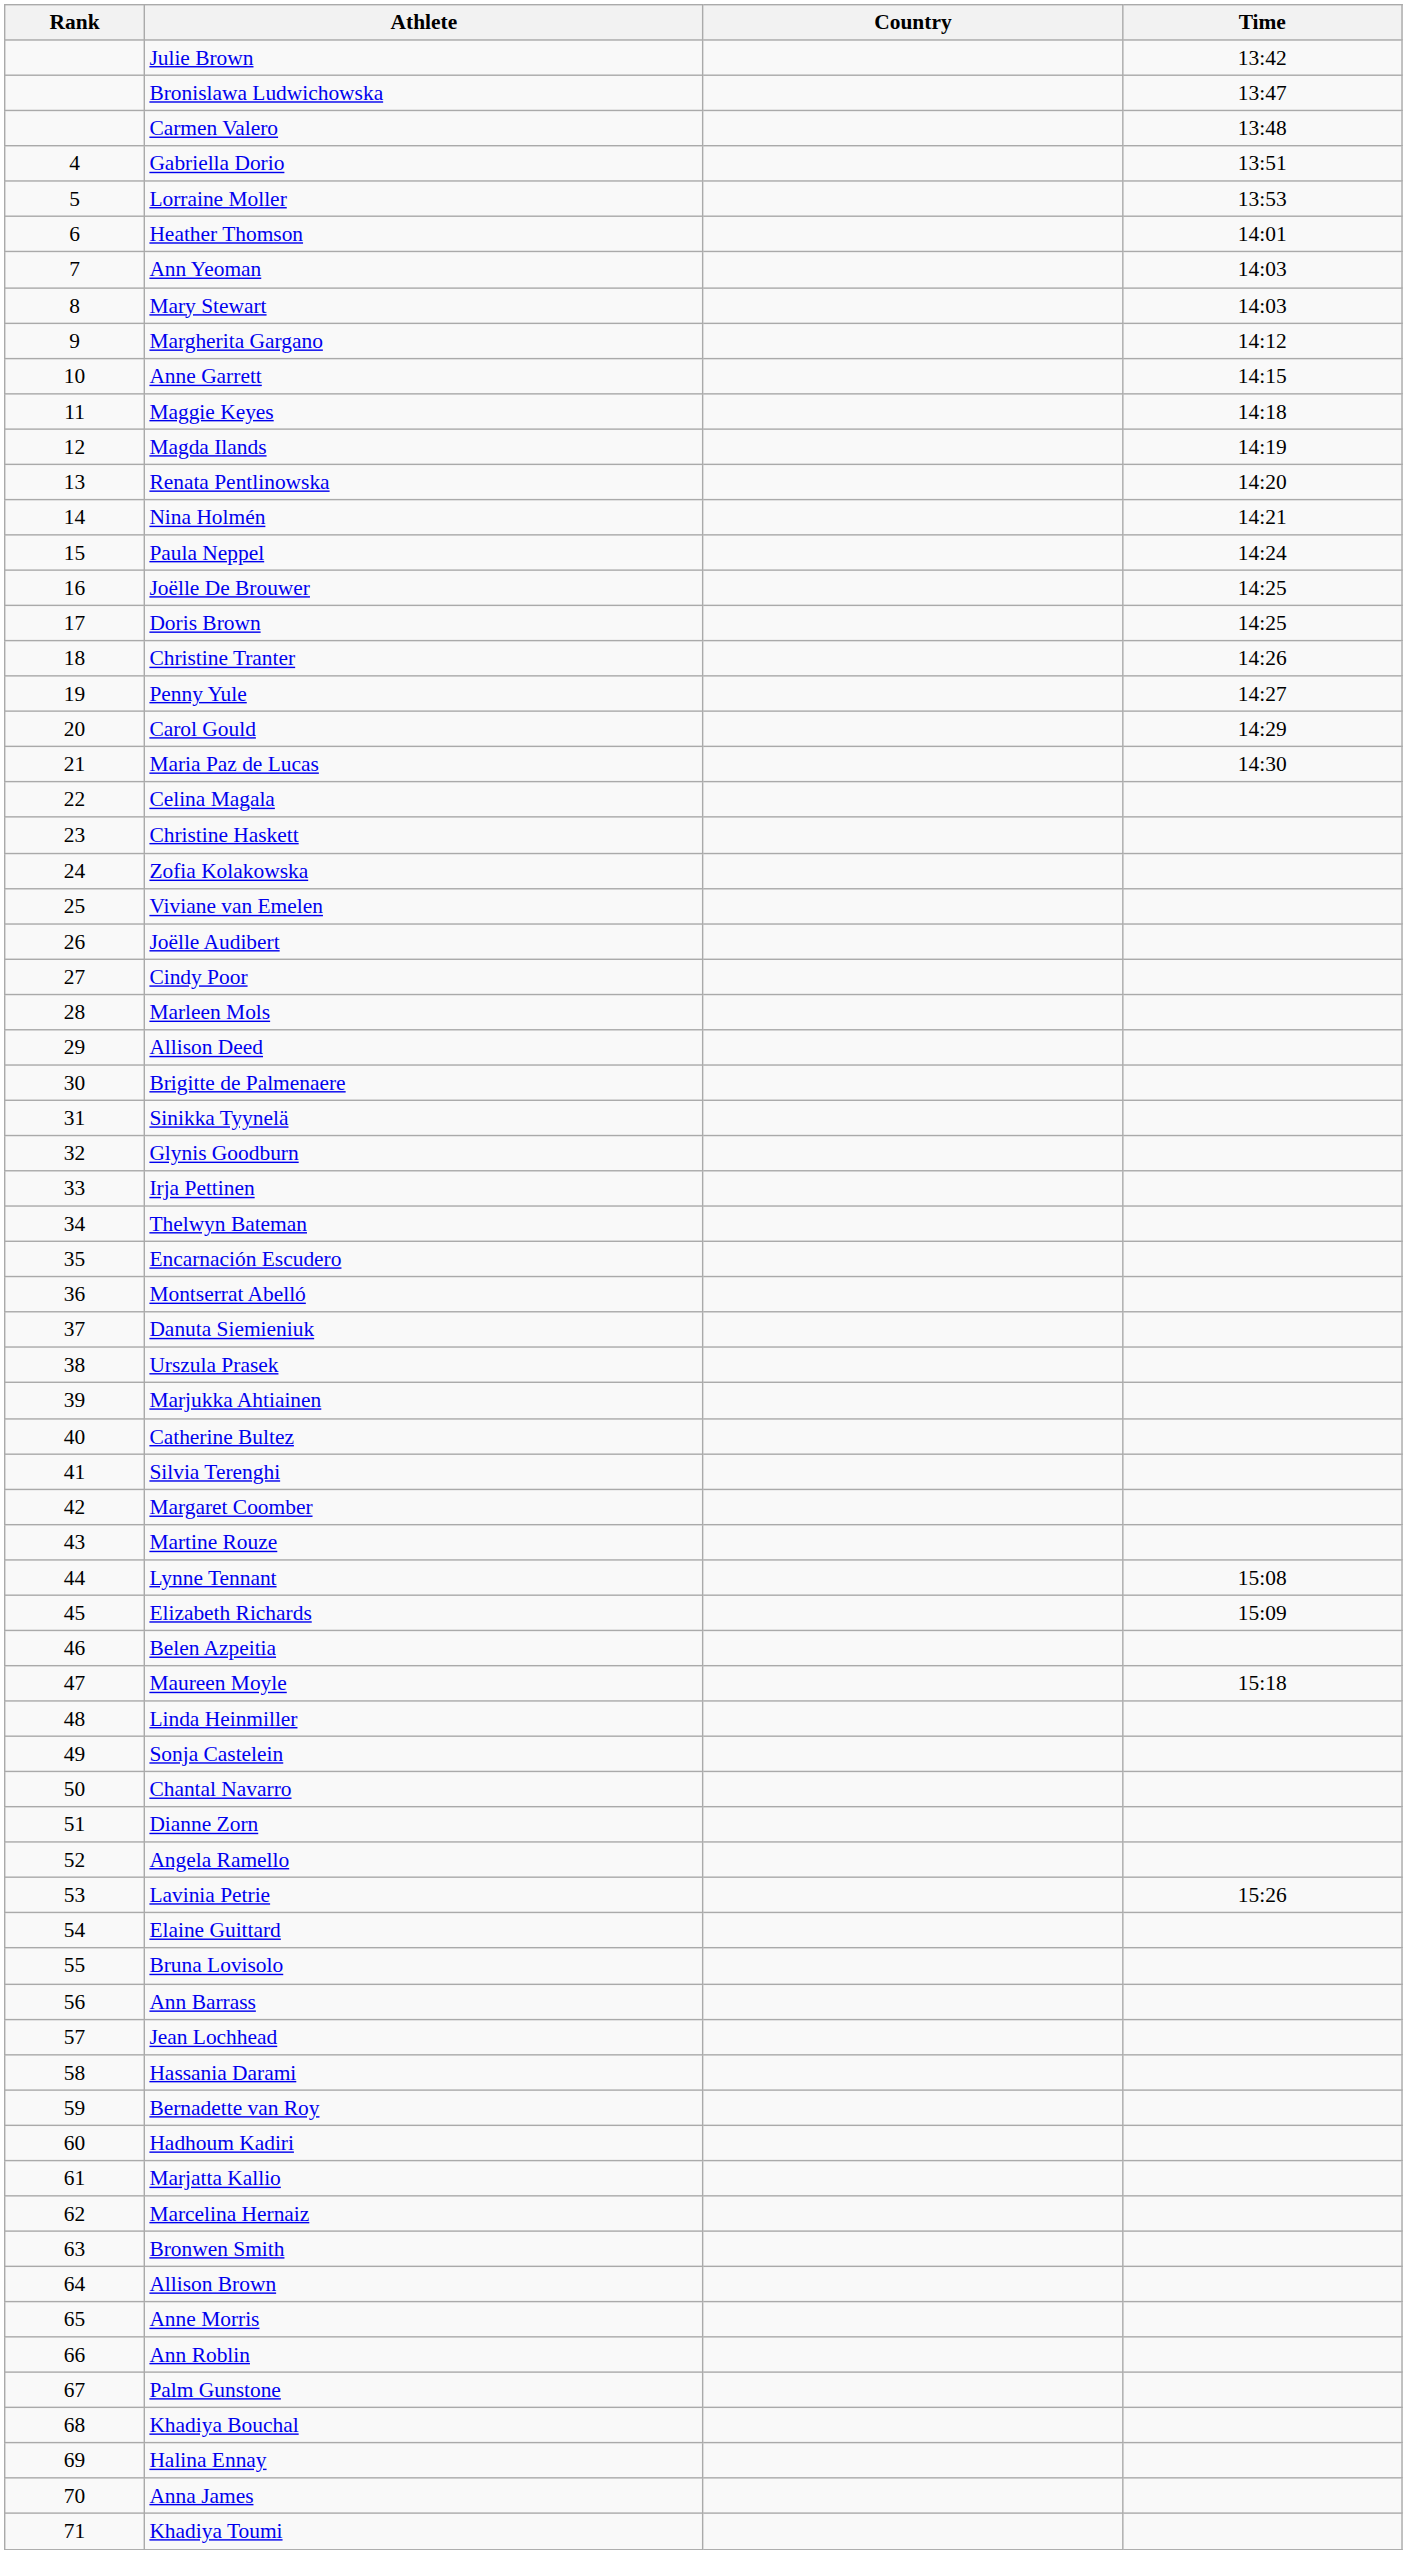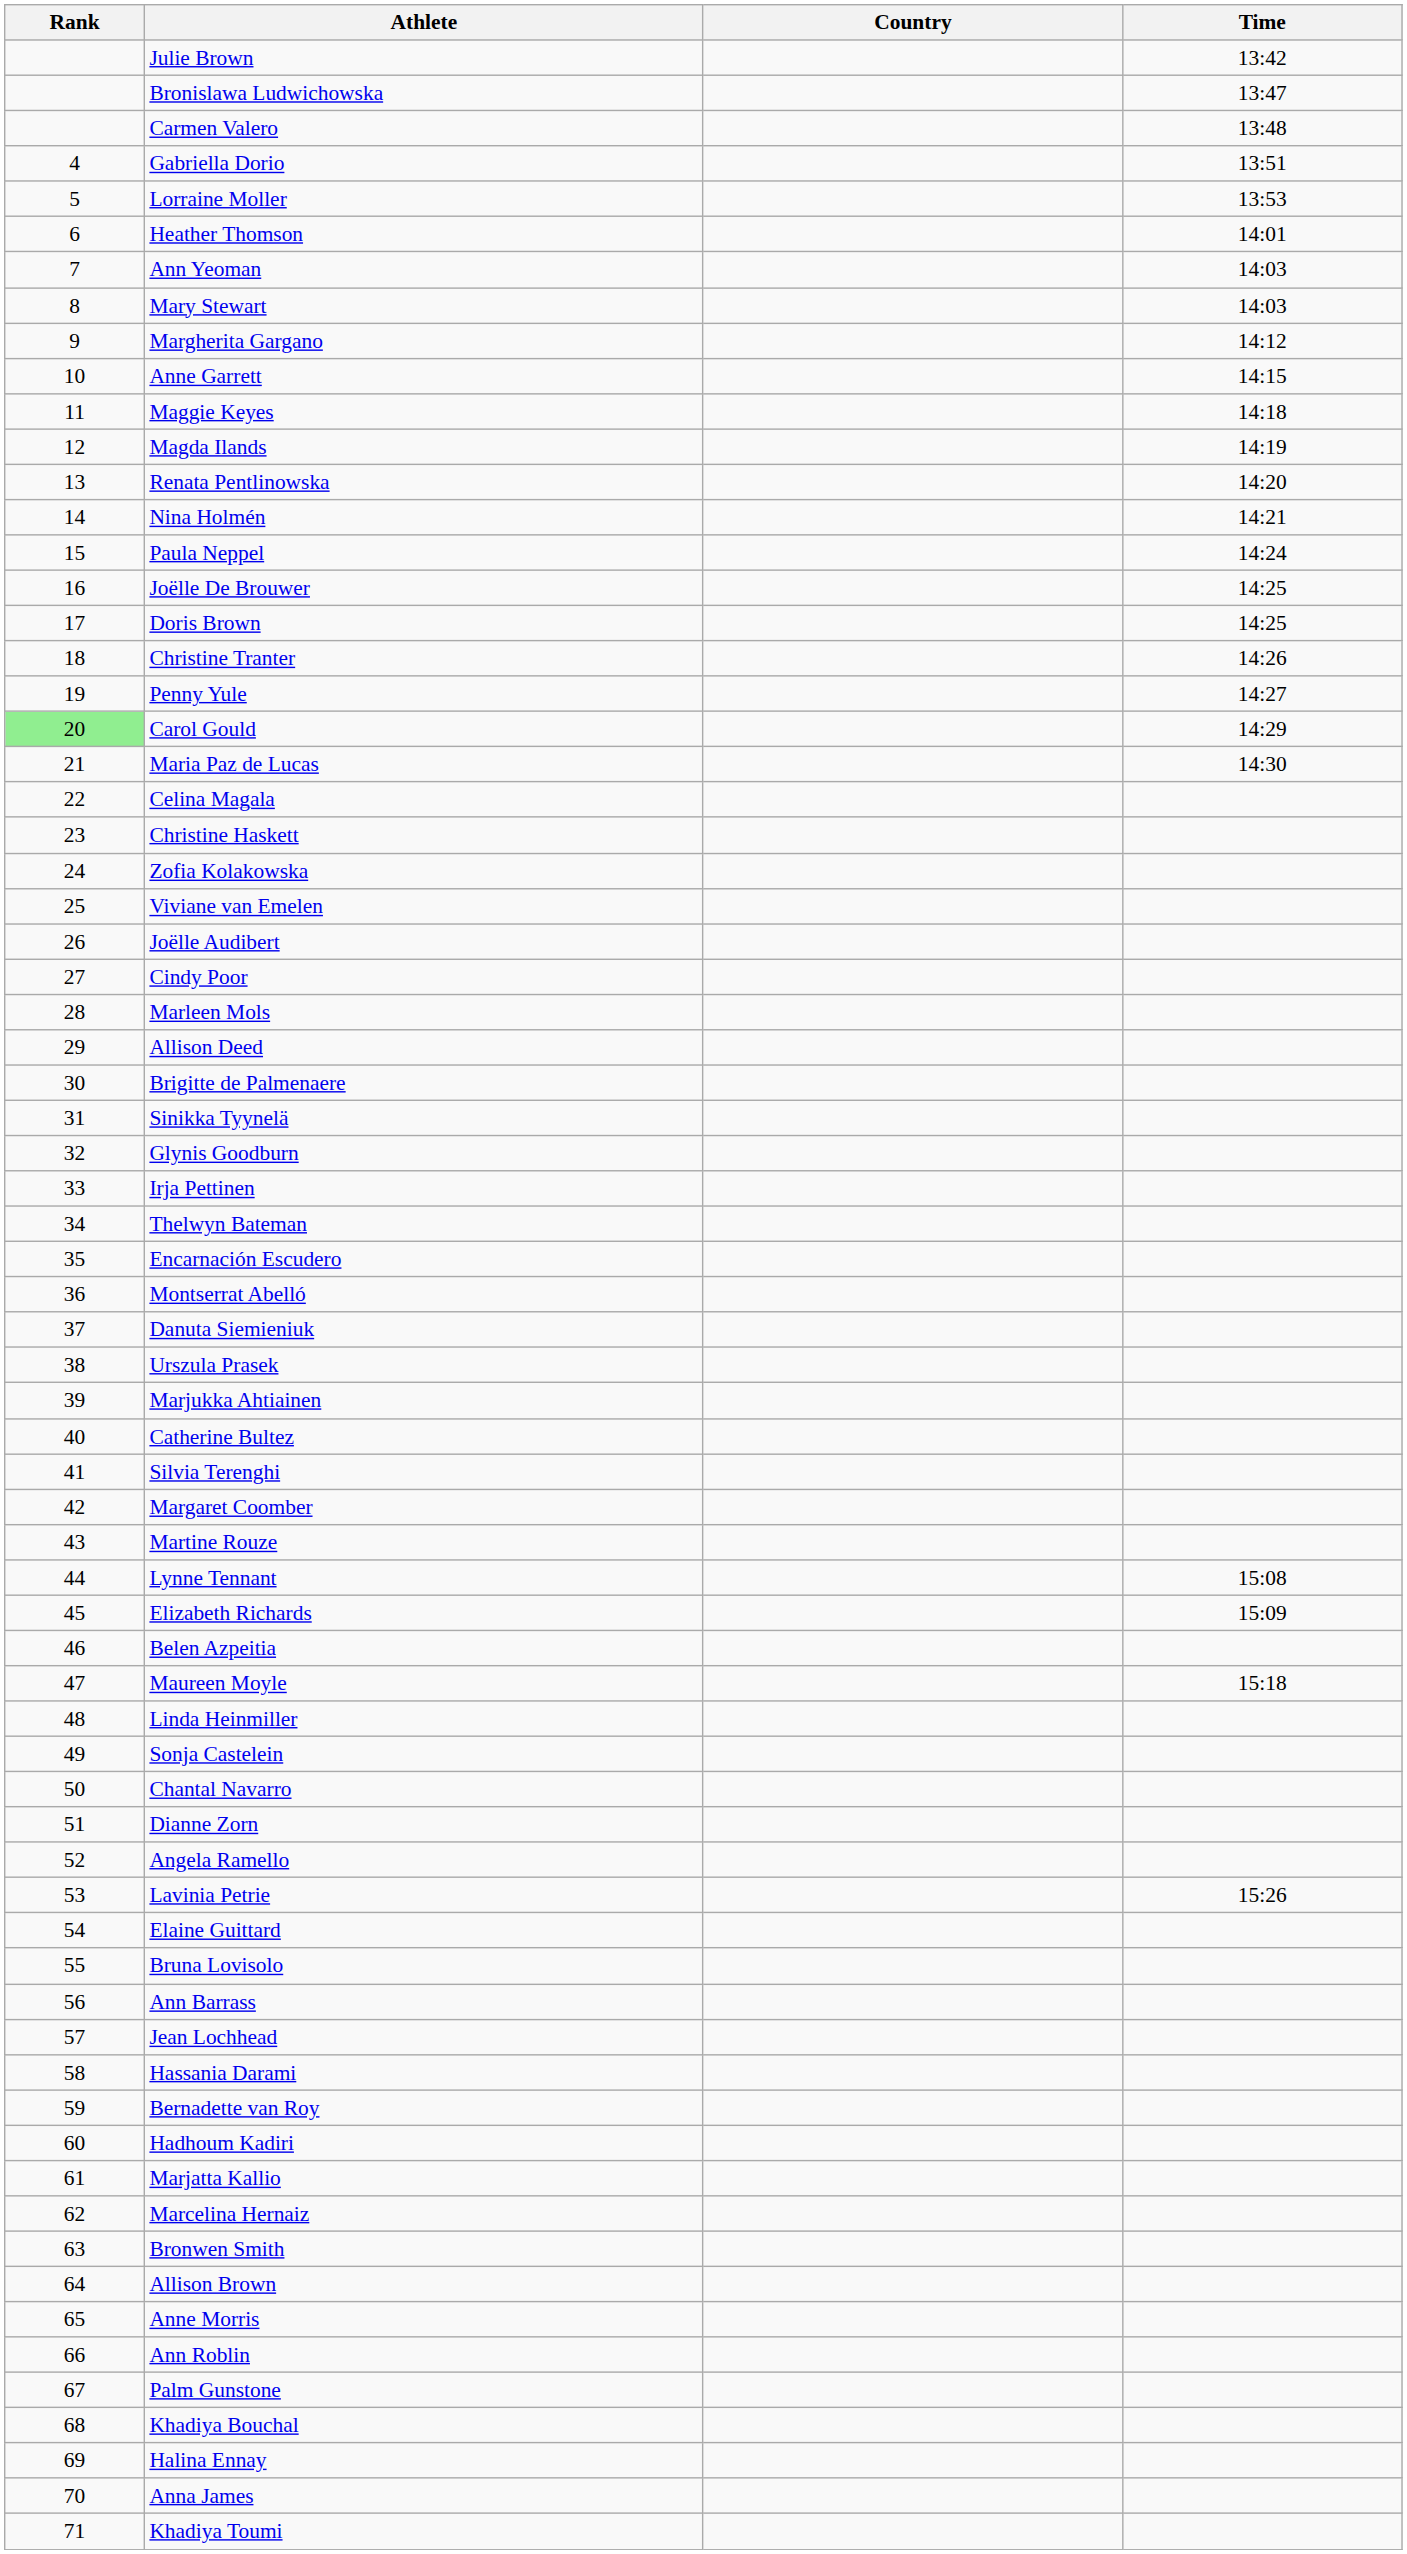(75, 729) no background -> (75, 729) lightgreen background
